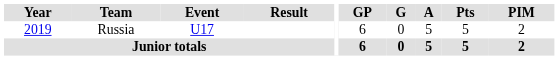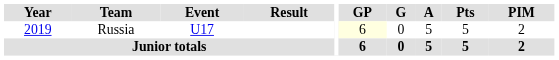(362, 29) no background -> (362, 29) lightyellow background
